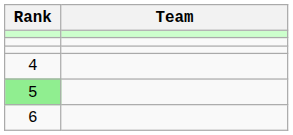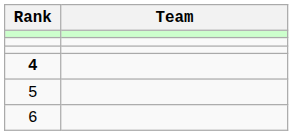(33, 66) normal -> (33, 66) bold
(33, 92) lightgreen background -> (33, 92) no background
